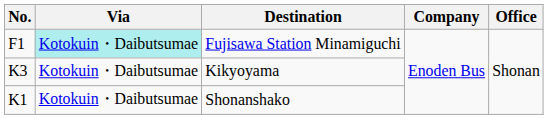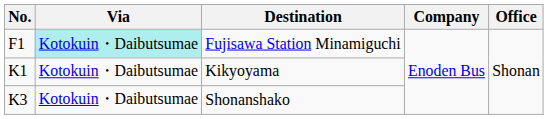(18, 71) K3 -> (18, 71) K1
(18, 99) K1 -> (18, 99) K3
